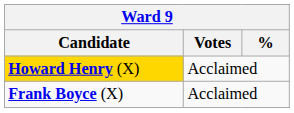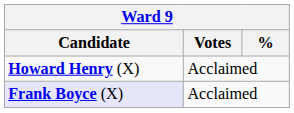(74, 68) gold background -> (74, 68) no background
(66, 94) no background -> (66, 94) lavender background
